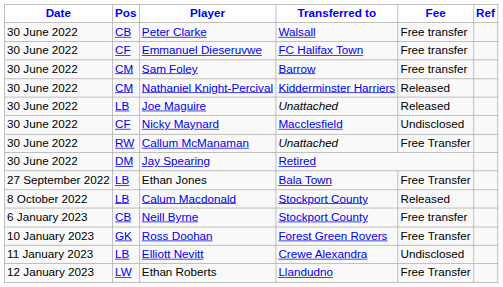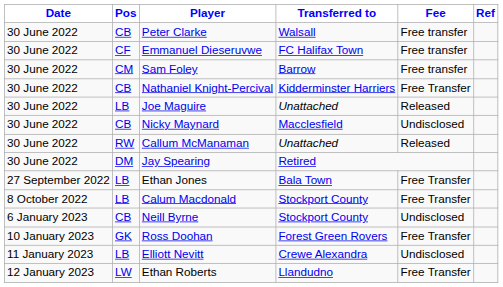(124, 87) CM -> (123, 87) CB
(425, 87) Released -> (436, 87) Free Transfer
(123, 124) CF -> (123, 124) CB
(436, 143) Free Transfer -> (425, 143) Released
(425, 198) Released -> (436, 198) Free Transfer
(434, 217) Free transfer -> (432, 217) Undisclosed
